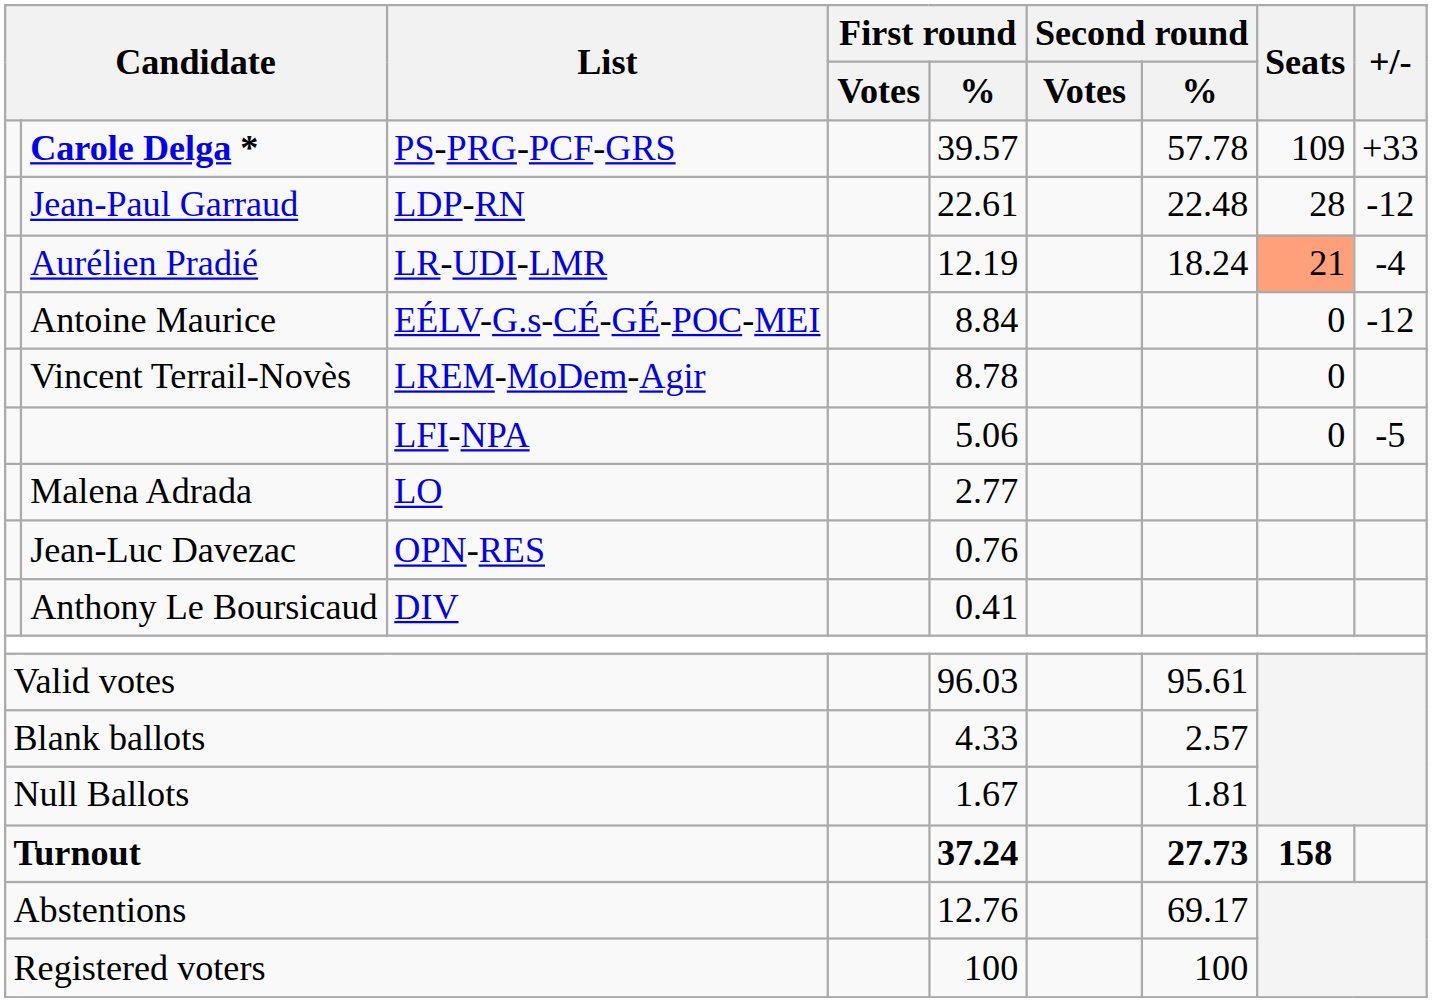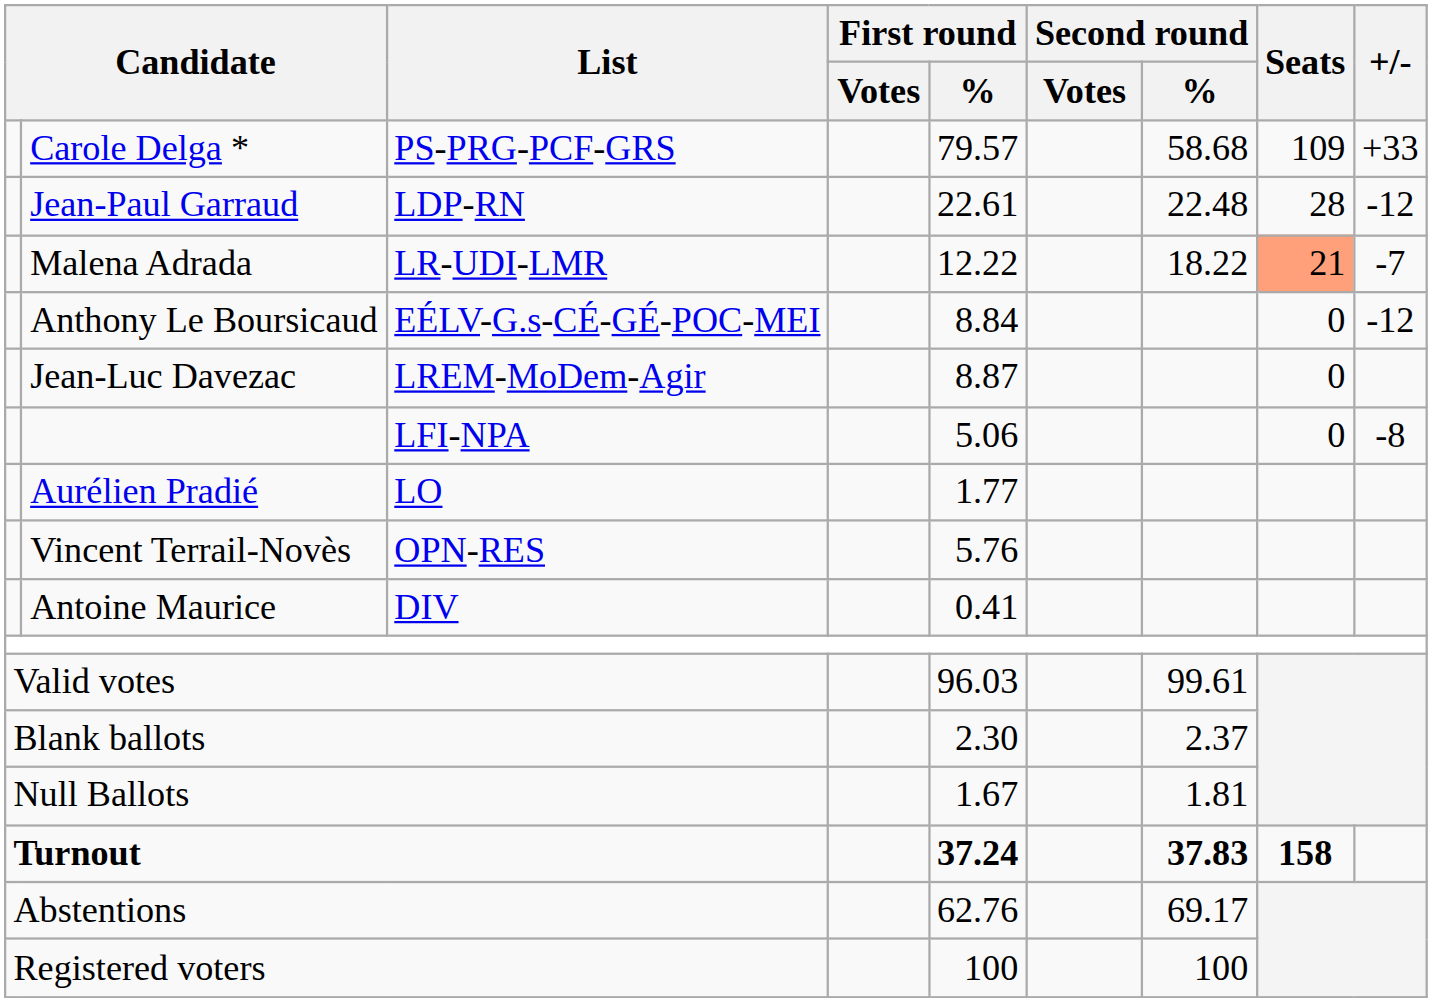(144, 147) bold -> (140, 147) normal
(978, 147) 39.57 -> (978, 147) 79.57
(1208, 147) 57.78 -> (1208, 147) 58.68
(144, 262) Aurélien Pradié -> (141, 262) Malena Adrada
(978, 262) 12.19 -> (978, 262) 12.22
(1208, 262) 18.24 -> (1208, 262) 18.22
(1390, 262) -4 -> (1390, 262) -7
(153, 319) Antoine Maurice -> (204, 319) Anthony Le Boursicaud
(191, 377) Vincent Terrail-Novès -> (163, 377) Jean-Luc Davezac
(987, 377) 8.78 -> (987, 377) 8.87
(1390, 434) -5 -> (1390, 434) -8
(141, 491) Malena Adrada -> (144, 491) Aurélien Pradié
(987, 491) 2.77 -> (987, 491) 1.77
(163, 549) Jean-Luc Davezac -> (191, 549) Vincent Terrail-Novès
(987, 549) 0.76 -> (987, 549) 5.76
(204, 606) Anthony Le Boursicaud -> (153, 606) Antoine Maurice
(1208, 680) 95.61 -> (1208, 680) 99.61
(987, 738) 4.33 -> (987, 738) 2.30
(1217, 738) 2.57 -> (1217, 738) 2.37
(1208, 852) 27.73 -> (1208, 852) 37.83
(978, 910) 12.76 -> (978, 910) 62.76
